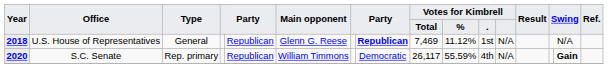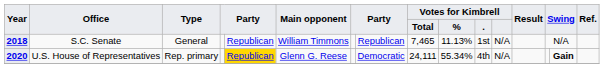(96, 42) U.S. House of Representatives -> (96, 42) S.C. Senate
(313, 42) Glenn G. Reese -> (313, 42) William Timmons
(383, 42) bold -> (381, 42) normal
(426, 42) 7,469 -> (423, 42) 7,465
(460, 42) 11.12% -> (457, 42) 11.13%
(96, 56) S.C. Senate -> (96, 56) U.S. House of Representatives
(250, 56) no background -> (250, 56) gold background
(313, 56) William Timmons -> (313, 56) Glenn G. Reese
(426, 56) 26,117 -> (423, 56) 24,111
(460, 56) 55.59% -> (457, 56) 55.34%
